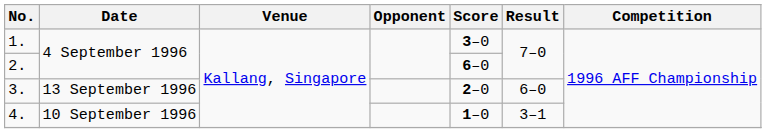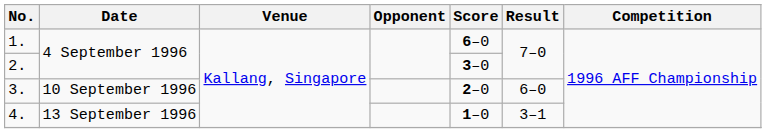(476, 41) 3–0 -> (476, 41) 6–0
(476, 66) 6–0 -> (476, 66) 3–0
(119, 91) 13 September 1996 -> (119, 91) 10 September 1996
(119, 115) 10 September 1996 -> (119, 115) 13 September 1996
